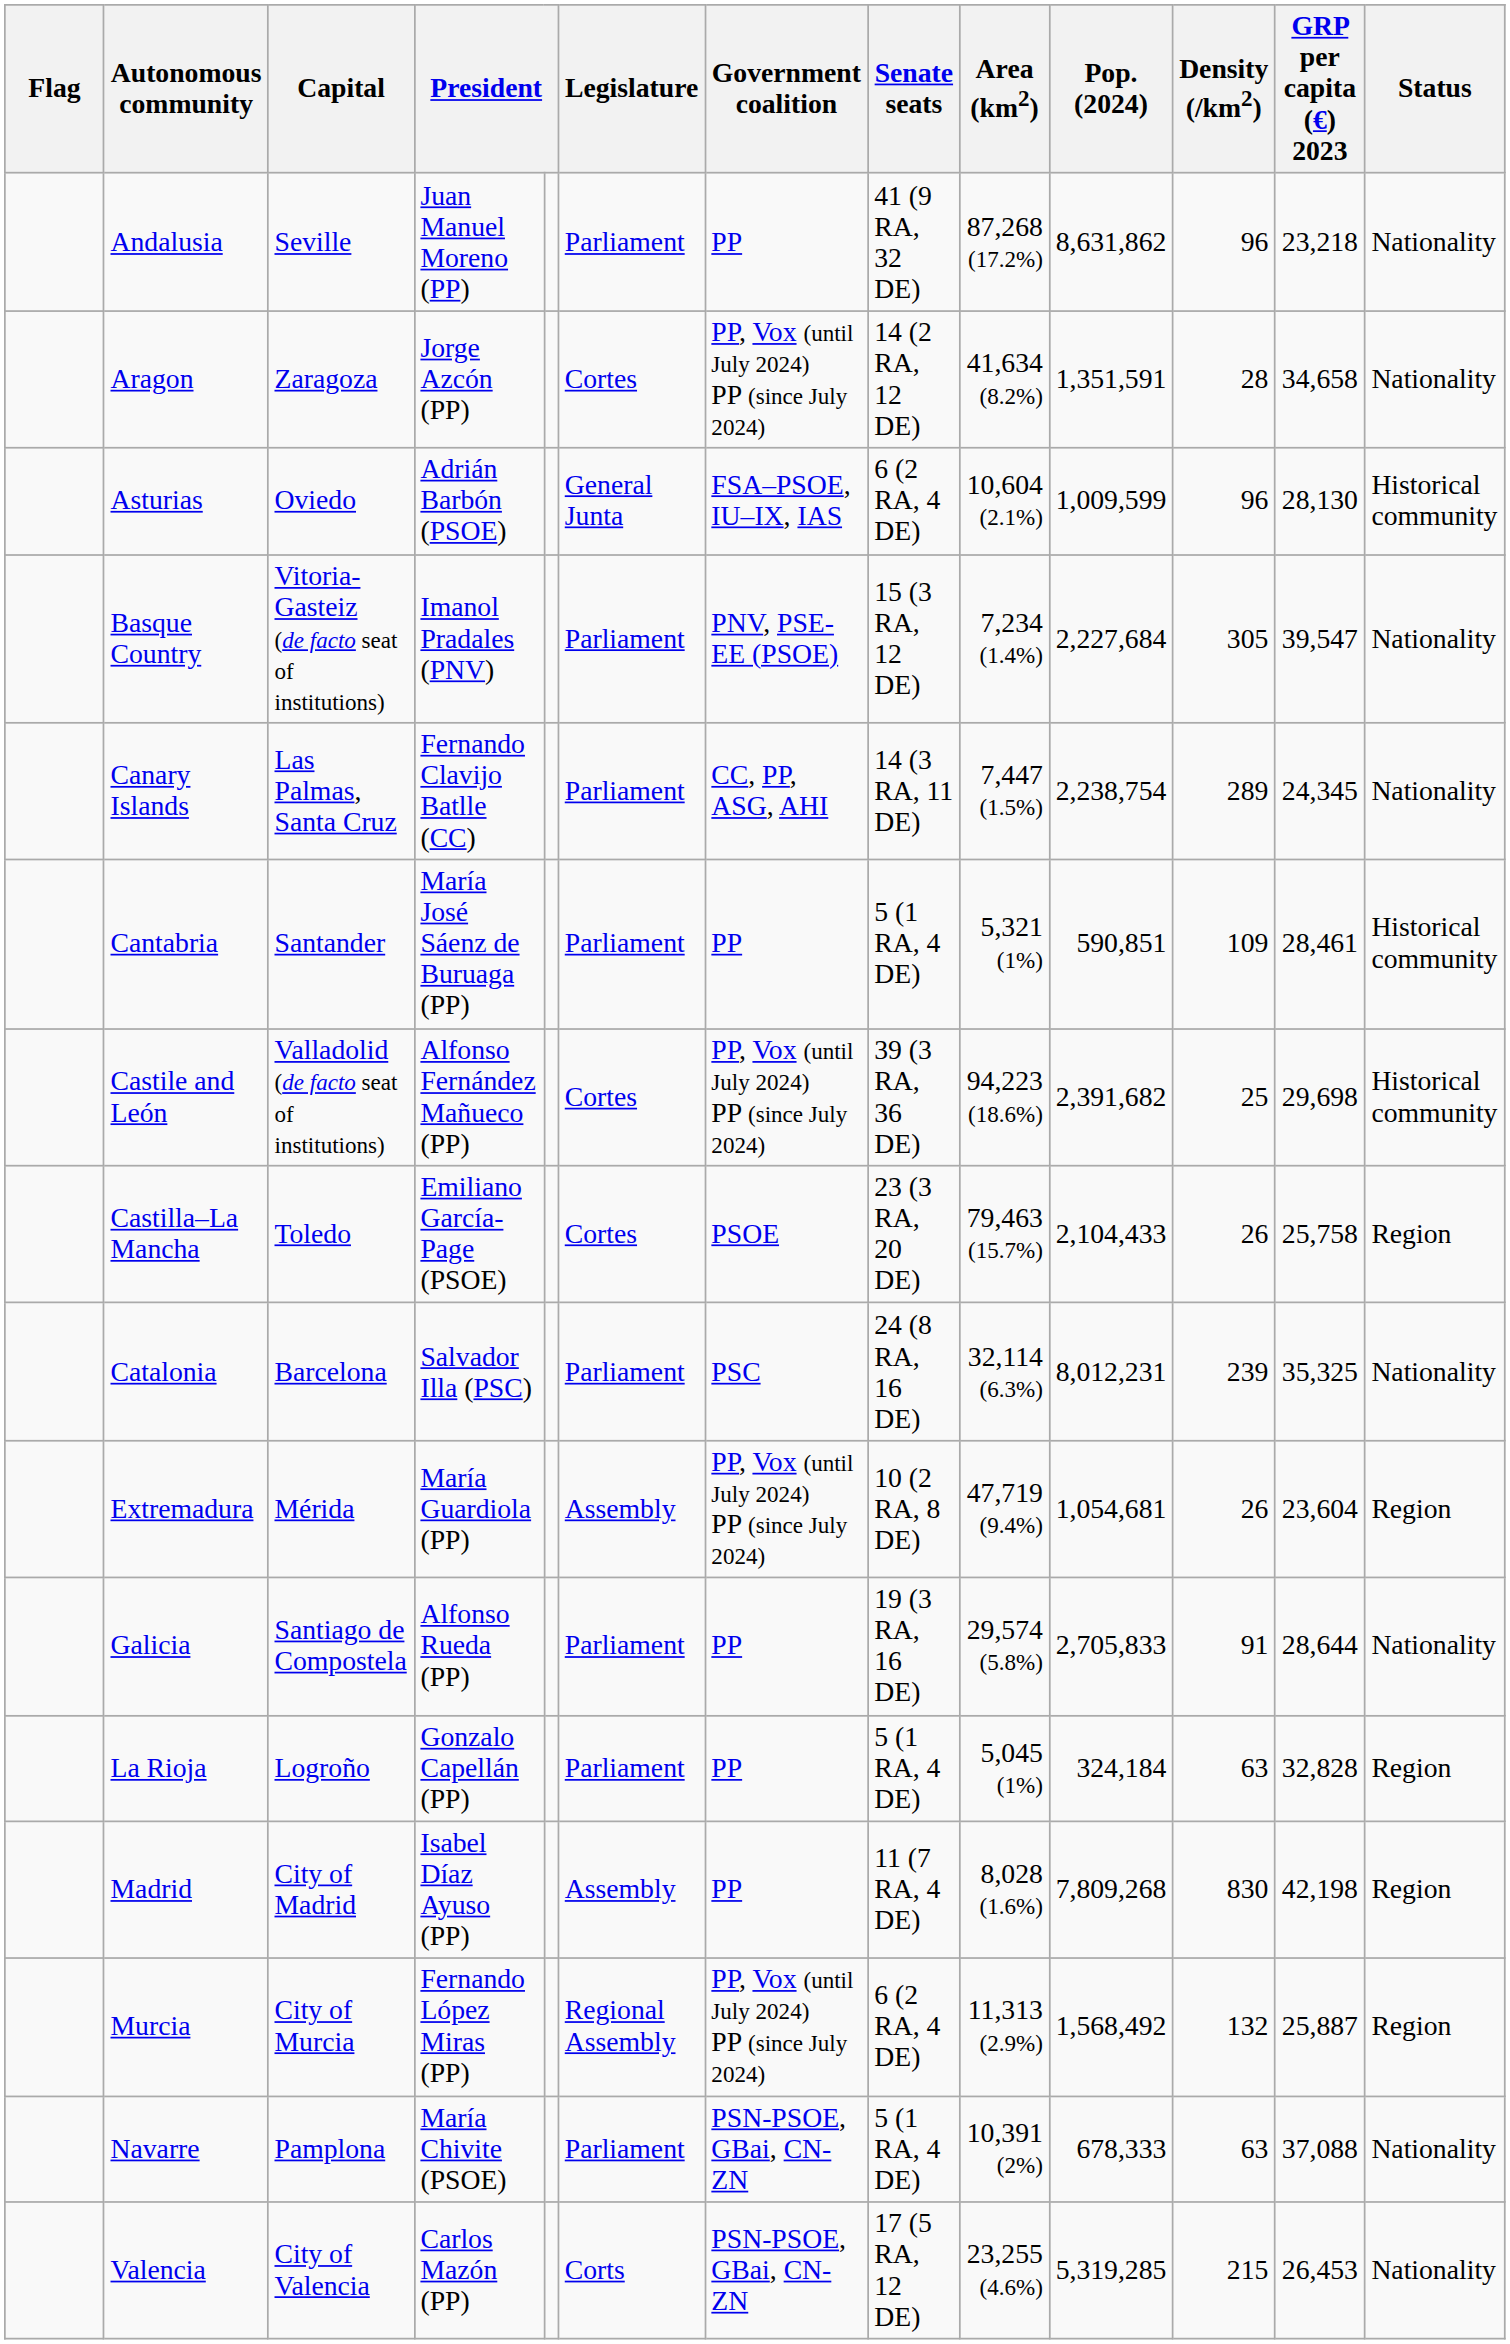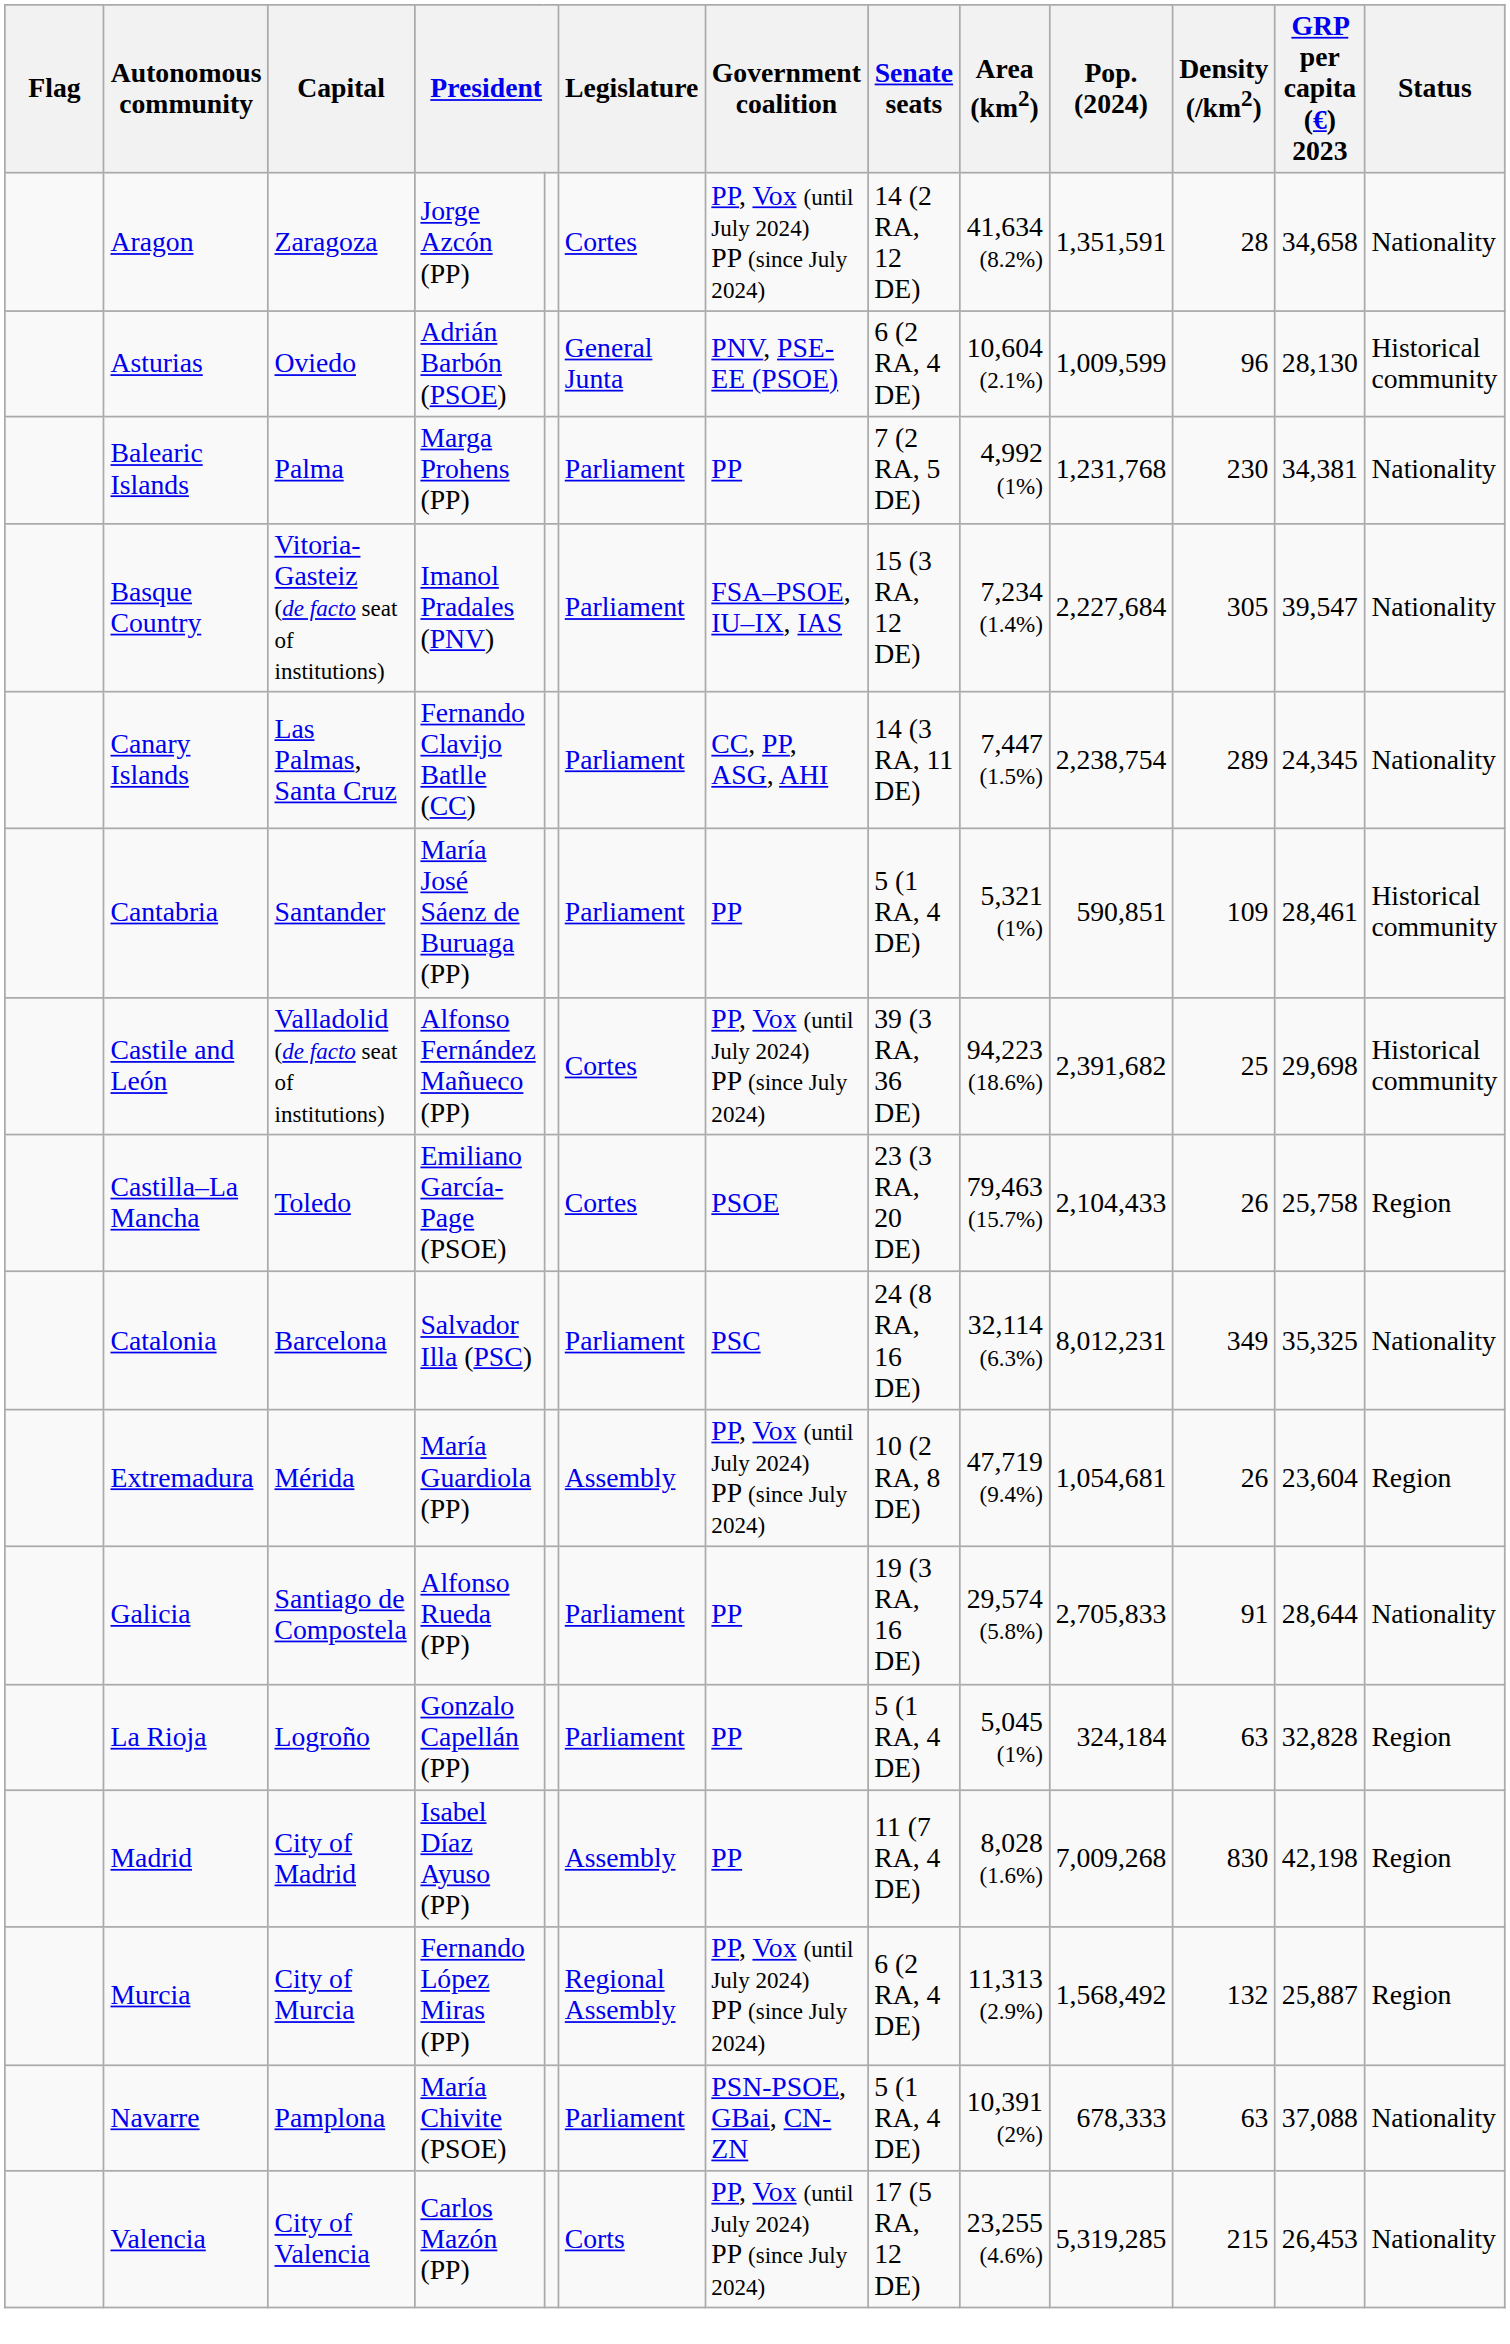- row: (167, 241)
(781, 500) FSA–PSOE, IU–IX, IAS -> (775, 363) PNV, PSE-EE (PSOE)
+ row: (157, 469)
(775, 638) PNV, PSE-EE (PSOE) -> (781, 606) FSA–PSOE, IU–IX, IAS
(1248, 1371) 239 -> (1248, 1340) 349
(1111, 1889) 7,809,268 -> (1111, 1858) 7,009,268
(779, 2270) PSN-PSOE, GBai, CN-ZN -> (782, 2239) PP, Vox (until July 2024) PP (since July 2024)
